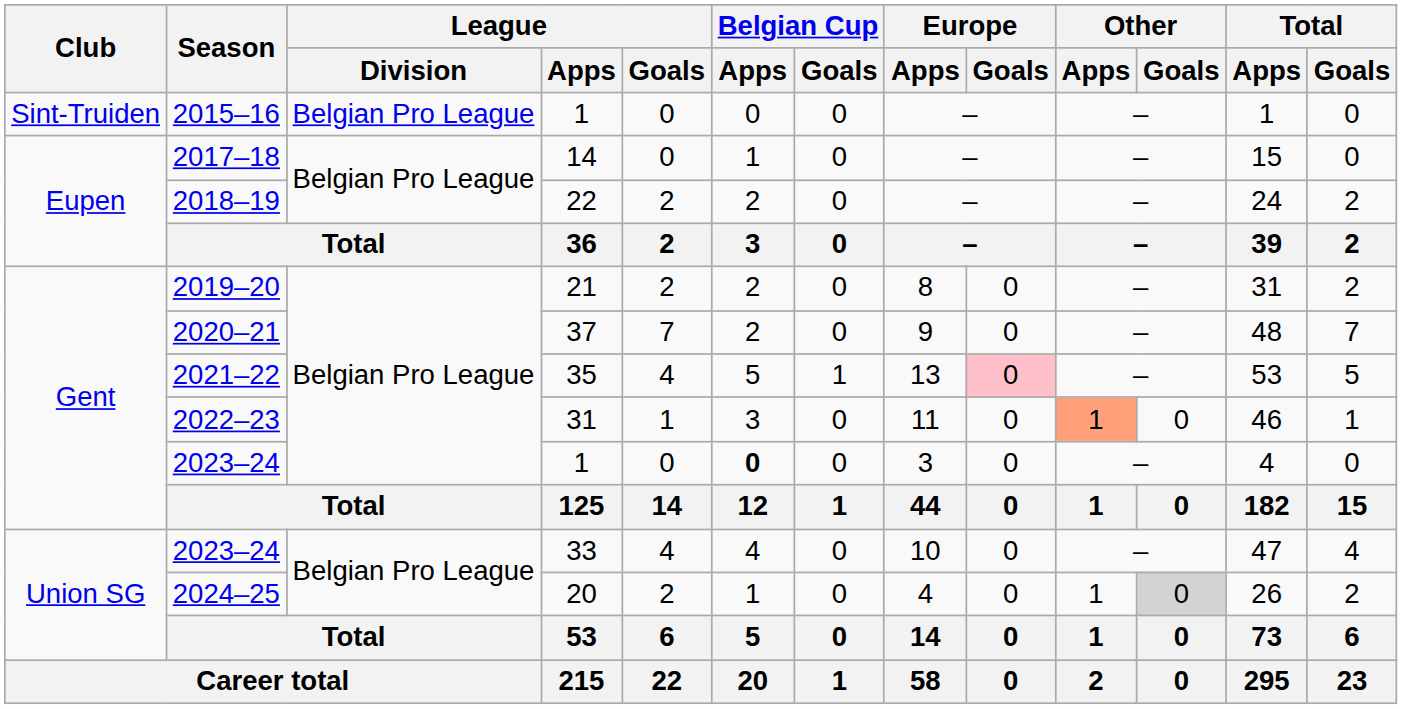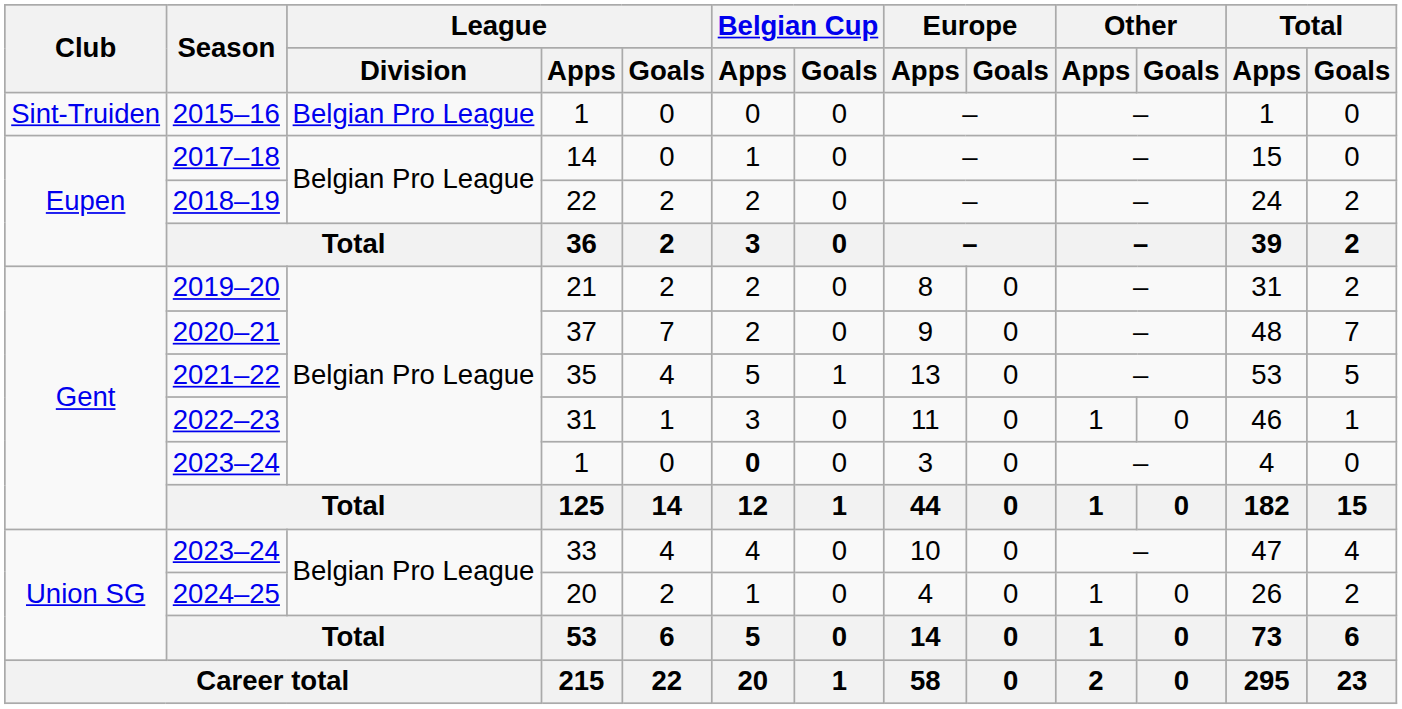(1011, 375) pink background -> (1011, 375) no background
(1096, 419) lightsalmon background -> (1096, 419) no background
(1181, 593) lightgrey background -> (1181, 593) no background
